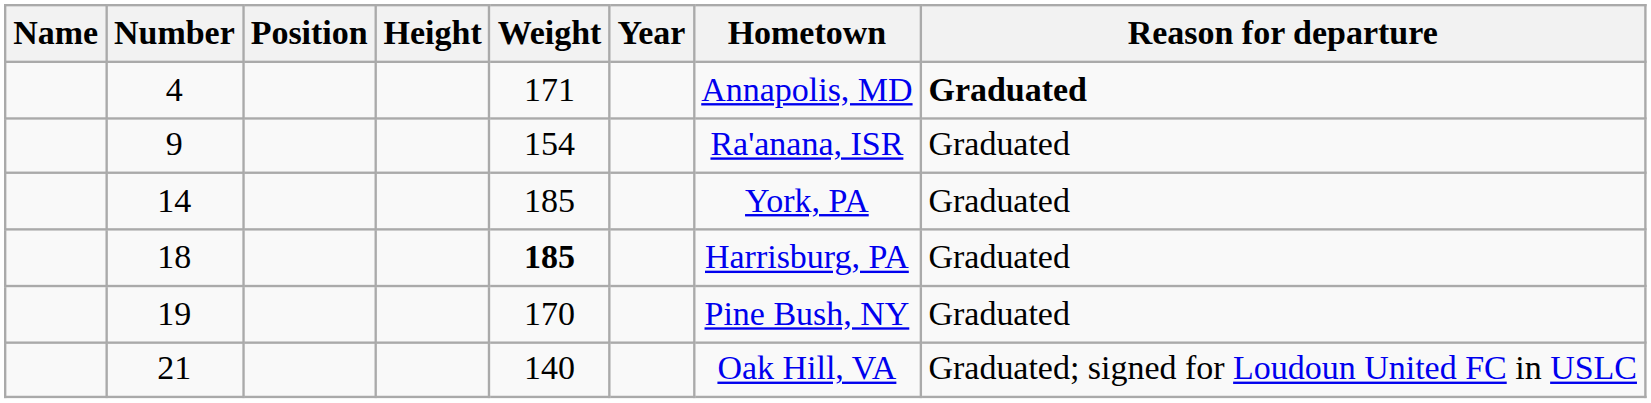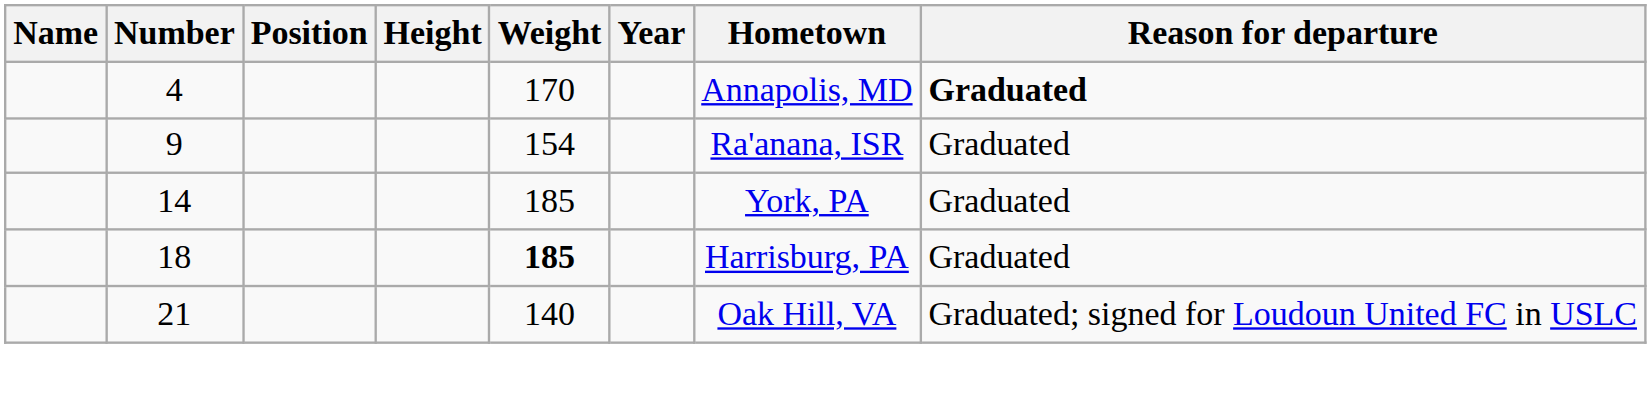(550, 88) 171 -> (550, 88) 170
- row: (174, 313)
